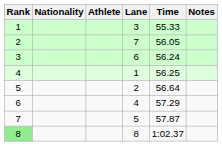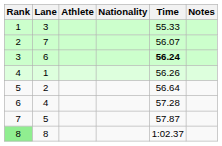columns swapped: (136, 12) <-> (59, 12)
(168, 42) 56.05 -> (168, 42) 56.07
(168, 57) normal -> (168, 57) bold
(168, 73) 56.25 -> (168, 73) 56.26
(168, 103) 57.29 -> (168, 103) 57.28
